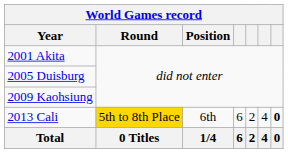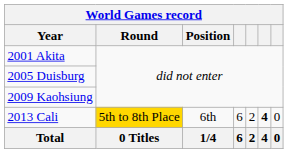(264, 117) normal -> (264, 117) bold
(277, 117) bold -> (277, 117) normal
